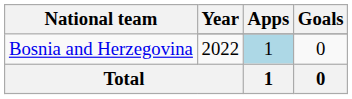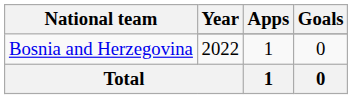(268, 49) lightblue background -> (268, 49) no background
